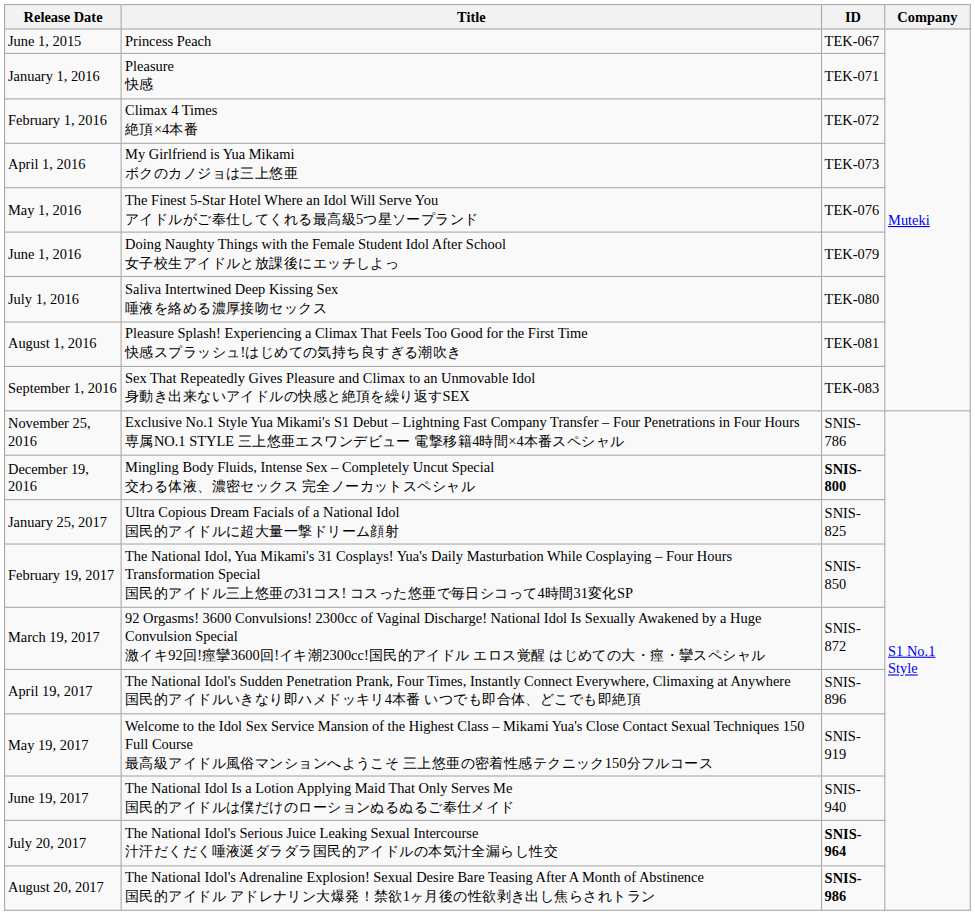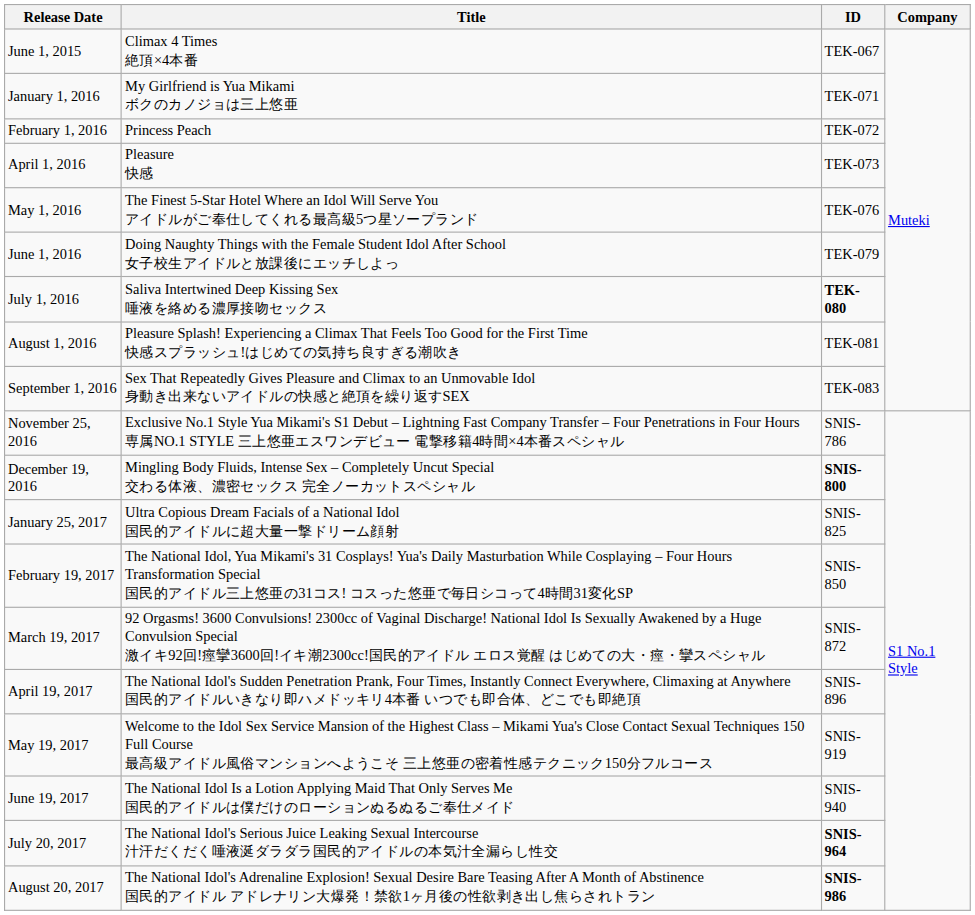(168, 41) Princess Peach -> (171, 50) Climax 4 Times 絶頂×4本番
(150, 75) Pleasure 快感 -> (212, 95) My Girlfriend is Yua Mikami ボクのカノジョは三上悠亜
(171, 120) Climax 4 Times 絶頂×4本番 -> (168, 130) Princess Peach
(212, 164) My Girlfriend is Yua Mikami ボクのカノジョは三上悠亜 -> (150, 164) Pleasure 快感
(852, 299) normal -> (842, 299) bold
